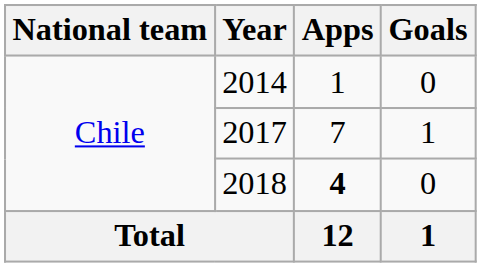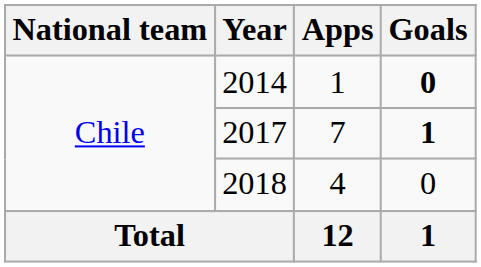(428, 81) normal -> (428, 81) bold
(428, 132) normal -> (428, 132) bold
(338, 183) bold -> (338, 183) normal
